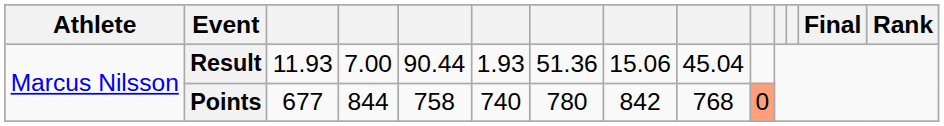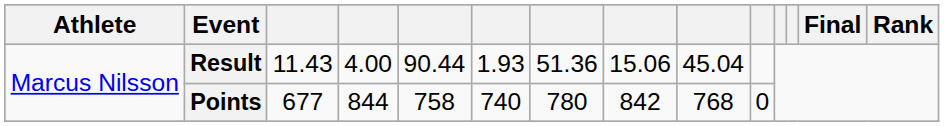(303, 64) 11.93 -> (303, 64) 11.43
(368, 64) 7.00 -> (368, 64) 4.00
(762, 103) lightsalmon background -> (762, 103) no background
